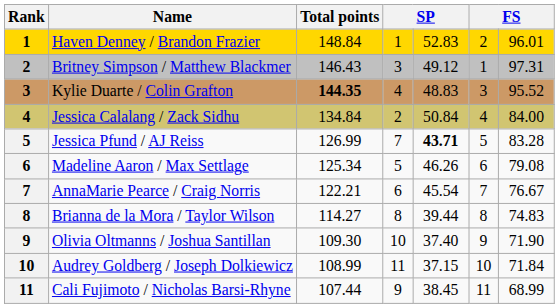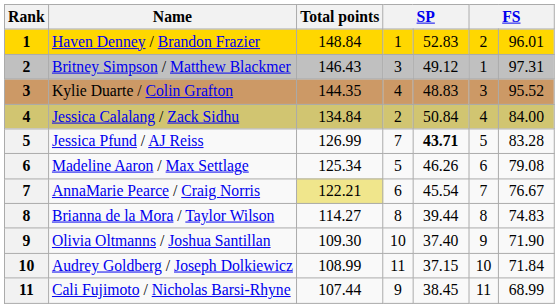(340, 91) bold -> (340, 91) normal
(340, 191) no background -> (340, 191) khaki background
